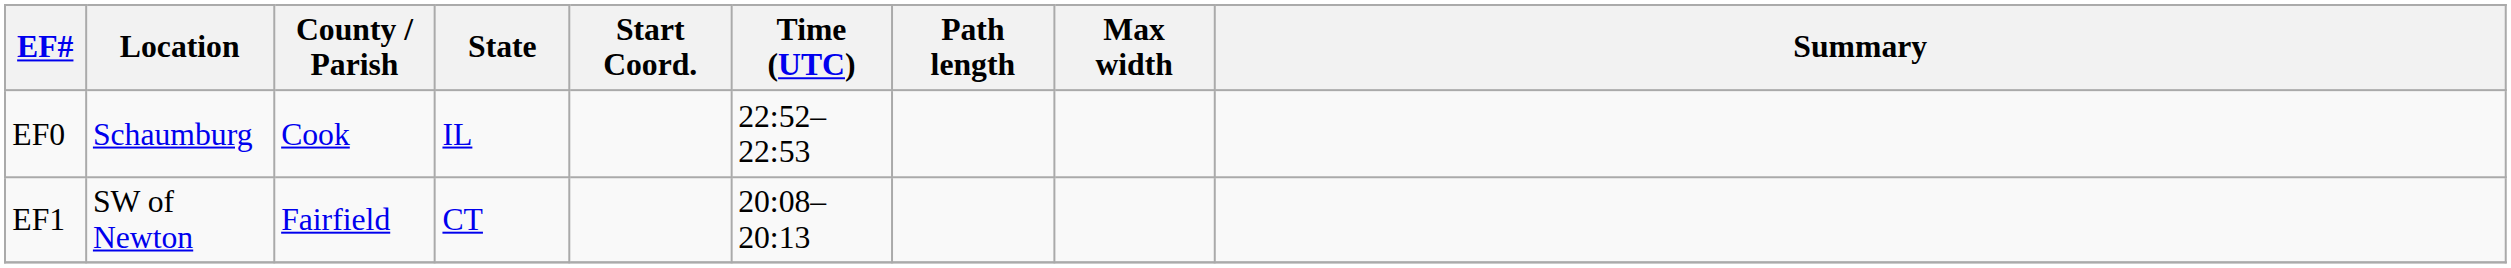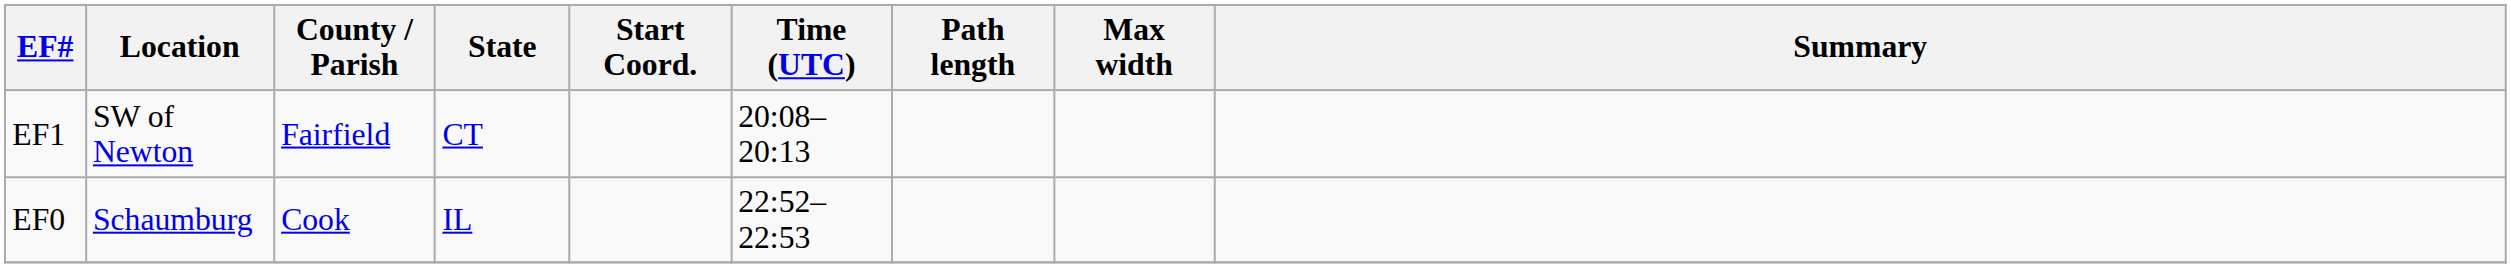rows swapped: (39, 219) <-> (39, 133)
